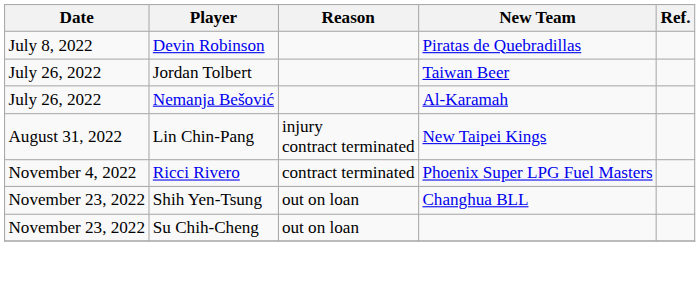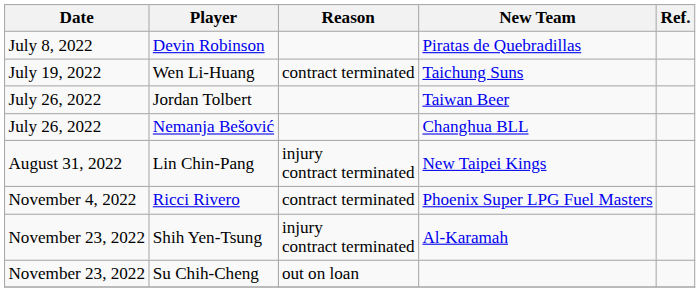+ row: (204, 72)
(465, 99) Al-Karamah -> (475, 126) Changhua BLL
(320, 200) out on loan -> (348, 237) injury contract terminated
(475, 200) Changhua BLL -> (465, 237) Al-Karamah
